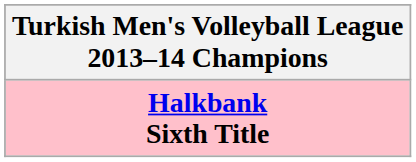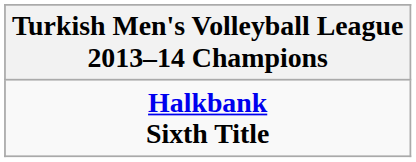(208, 117) pink background -> (208, 117) no background
